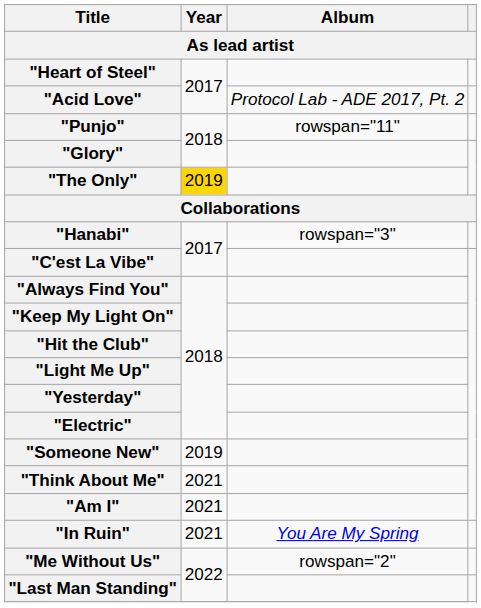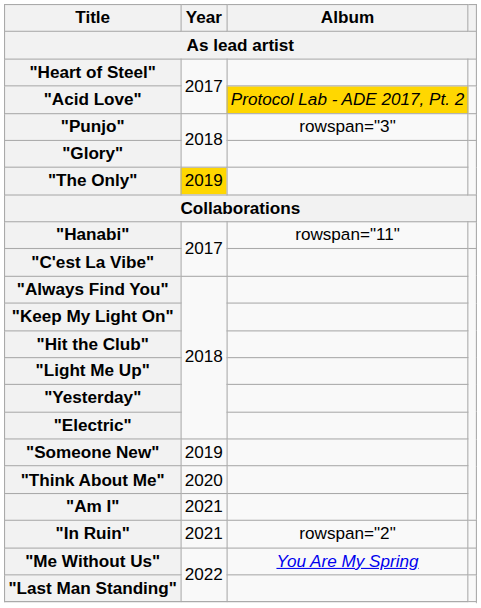(348, 99) no background -> (348, 99) gold background
(348, 126) rowspan="11" -> (348, 126) rowspan="3"
(348, 235) rowspan="3" -> (348, 235) rowspan="11"
(204, 479) 2021 -> (204, 479) 2020
(348, 533) You Are My Spring -> (348, 533) rowspan="2"
(348, 561) rowspan="2" -> (348, 561) You Are My Spring
